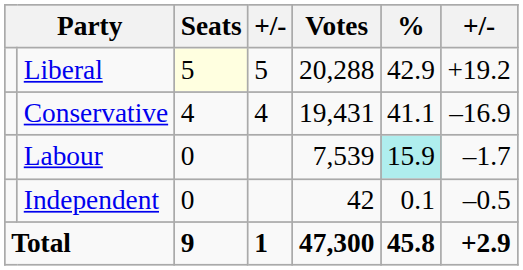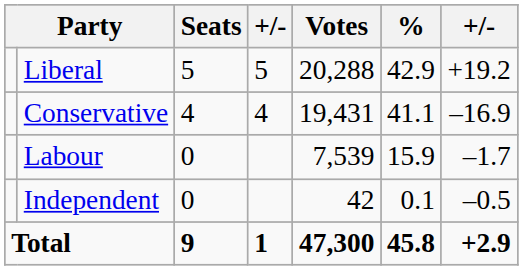(188, 69) lightyellow background -> (188, 69) no background
(411, 156) paleturquoise background -> (411, 156) no background
